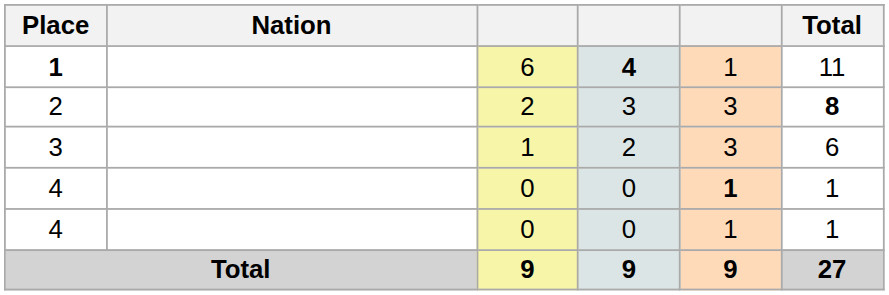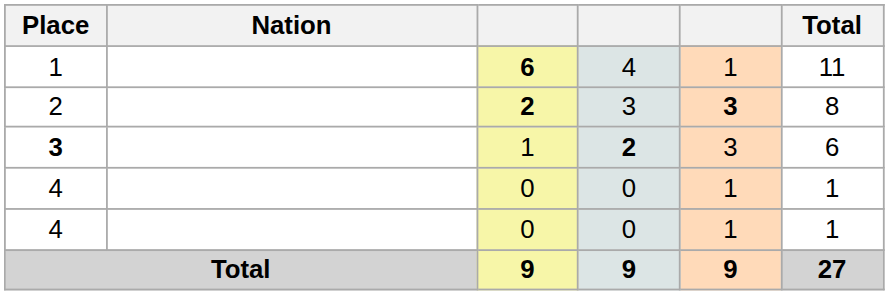(56, 66) bold -> (56, 66) normal
(527, 66) normal -> (527, 66) bold
(629, 66) bold -> (629, 66) normal
(527, 107) normal -> (527, 107) bold
(731, 107) normal -> (731, 107) bold
(832, 107) bold -> (832, 107) normal
(56, 148) normal -> (56, 148) bold
(629, 148) normal -> (629, 148) bold
(731, 189) bold -> (731, 189) normal
